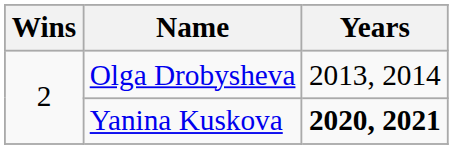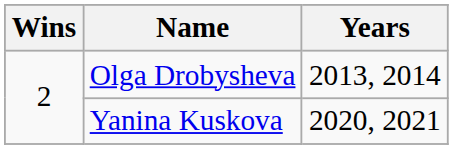(375, 120) bold -> (375, 120) normal
